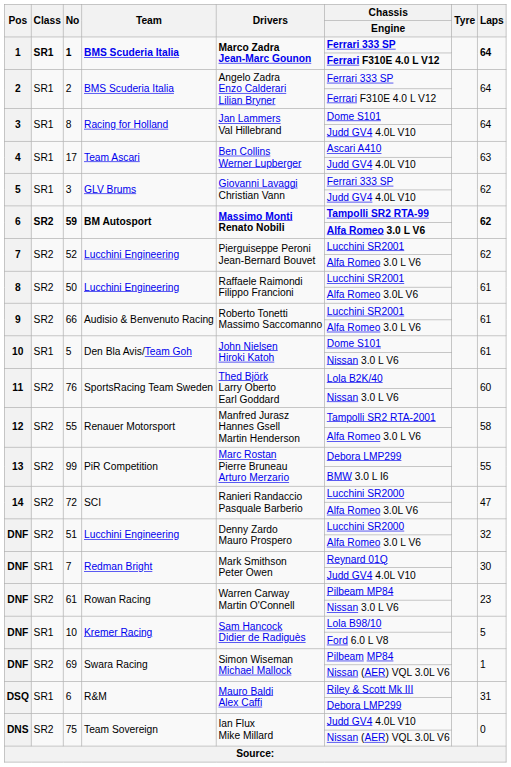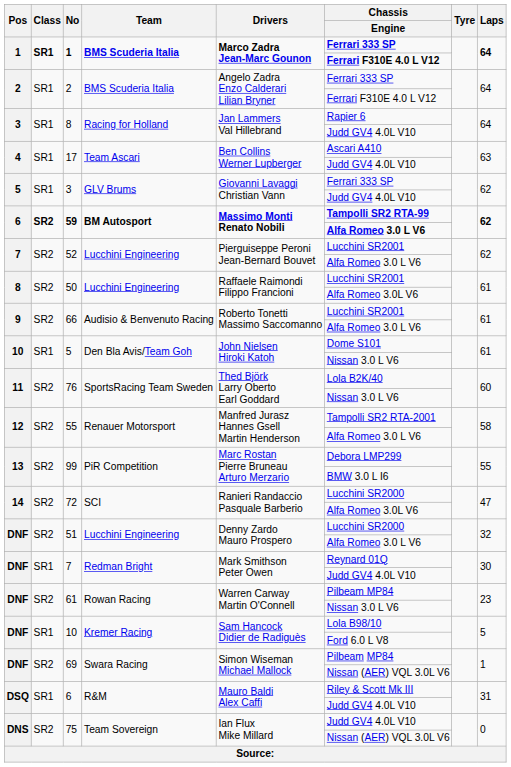(354, 116) Dome S101 -> (346, 116) Rapier 6
(364, 705) Debora LMP299 -> (371, 705) Judd GV4 4.0L V10
